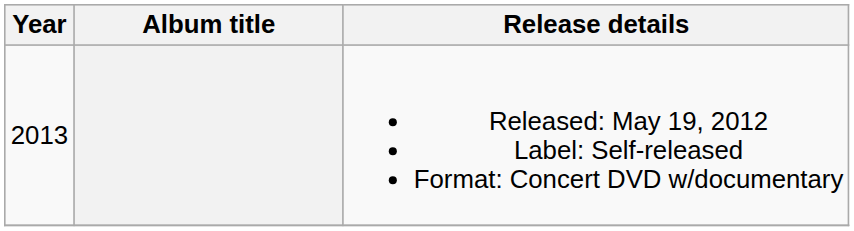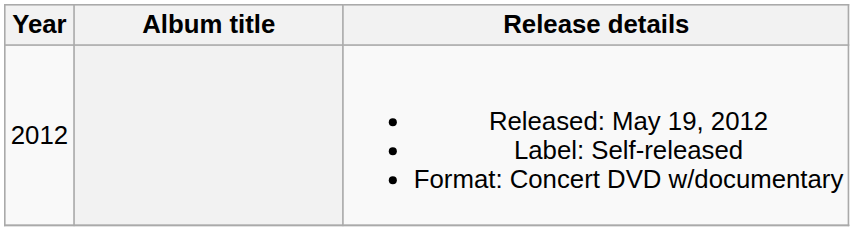(39, 135) 2013 -> (39, 135) 2012
